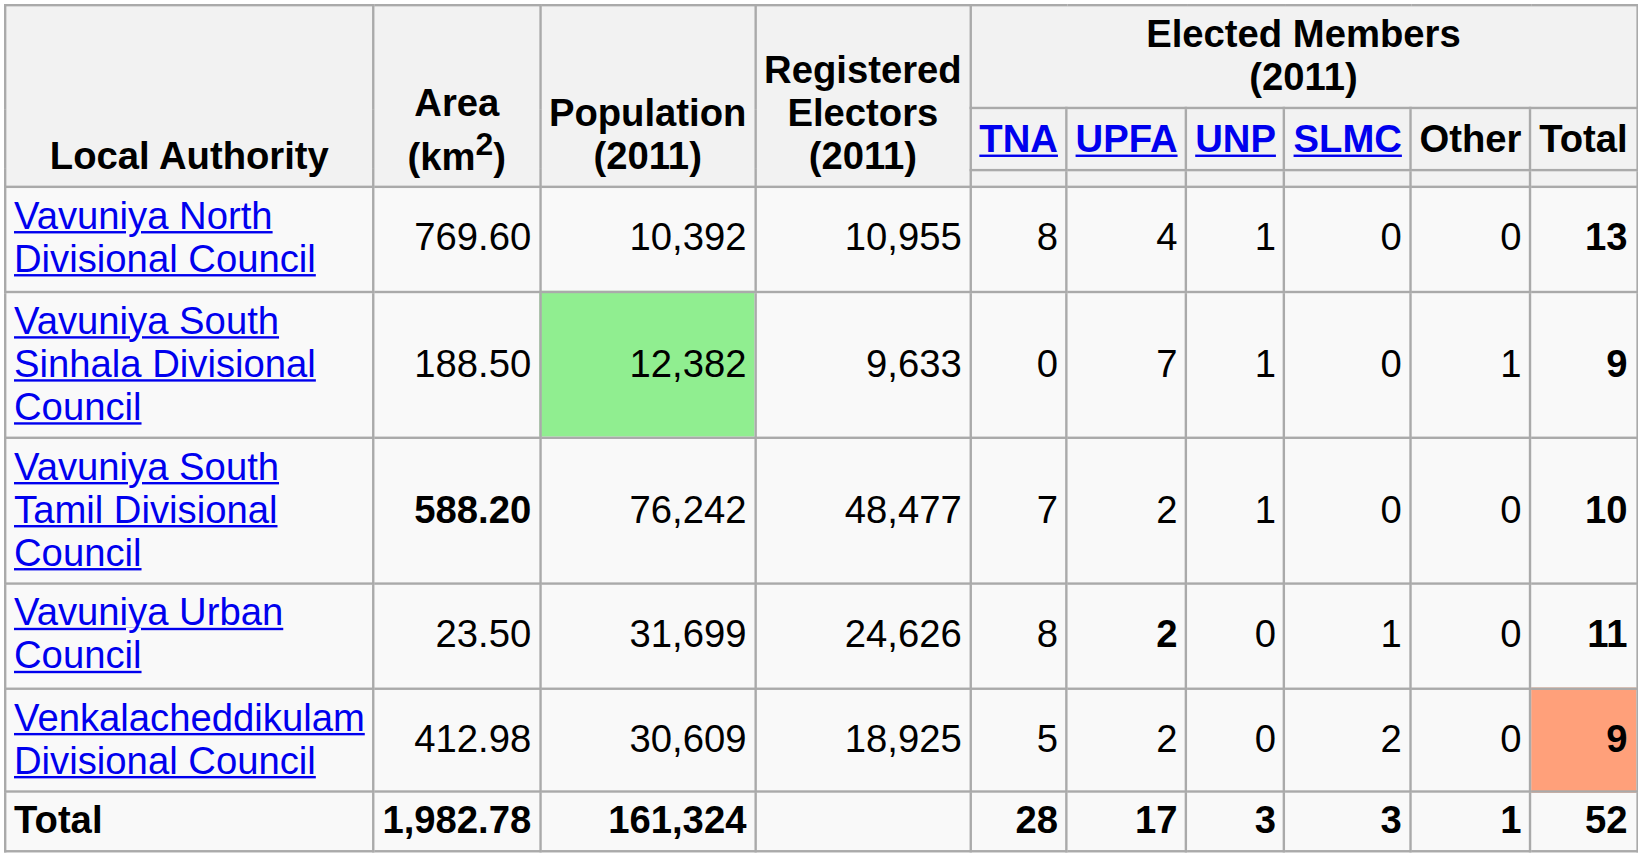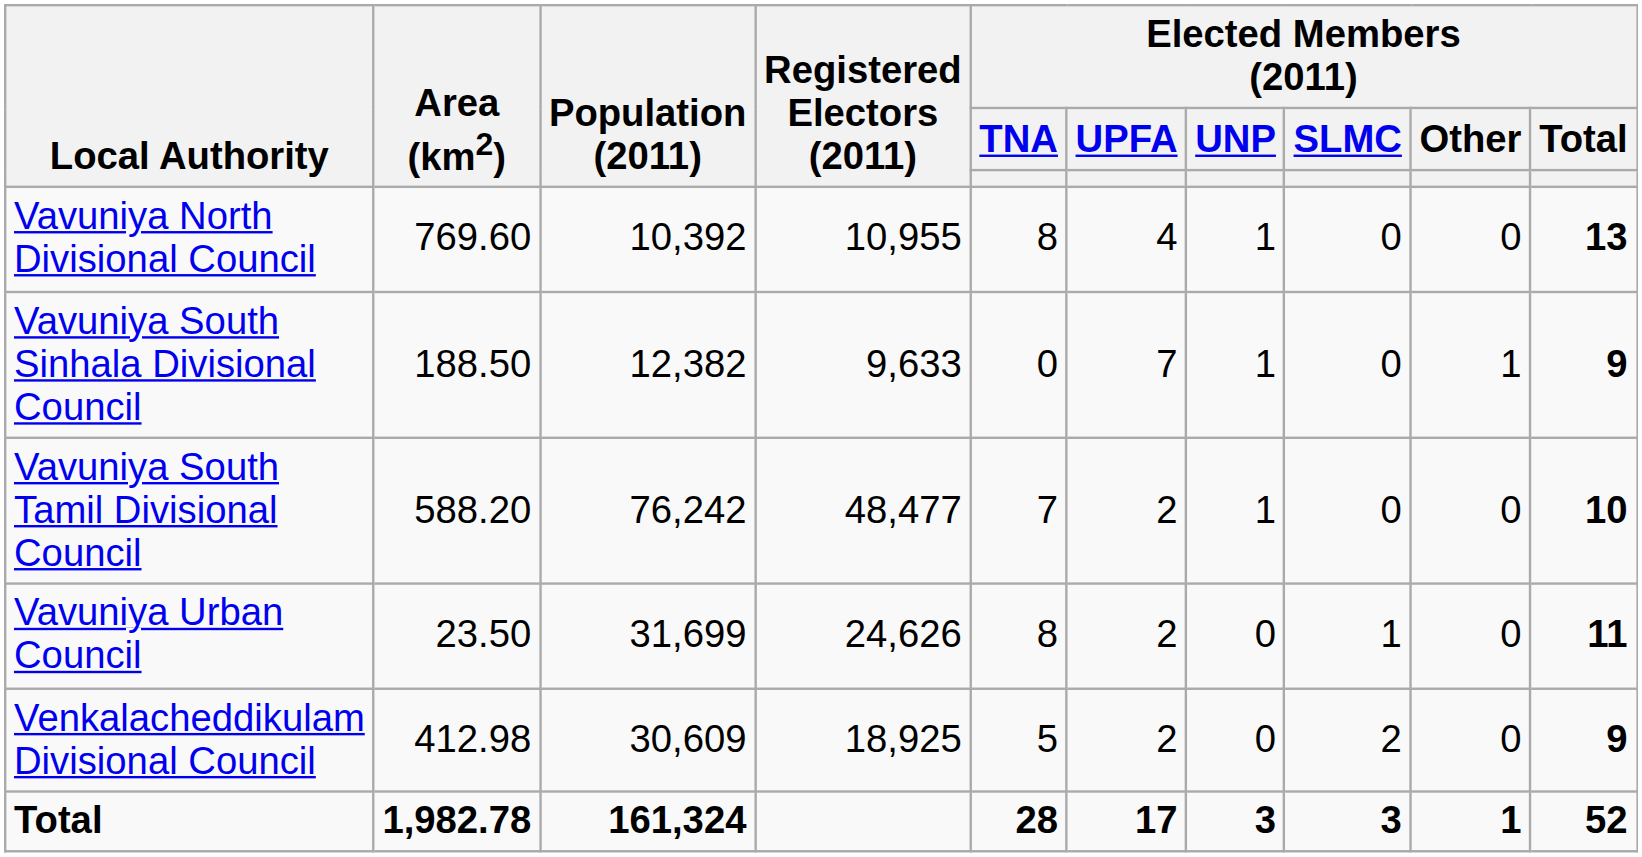(688, 363) lightgreen background -> (688, 363) no background
(473, 510) bold -> (473, 510) normal
(1167, 635) bold -> (1167, 635) normal
(1617, 738) lightsalmon background -> (1617, 738) no background
